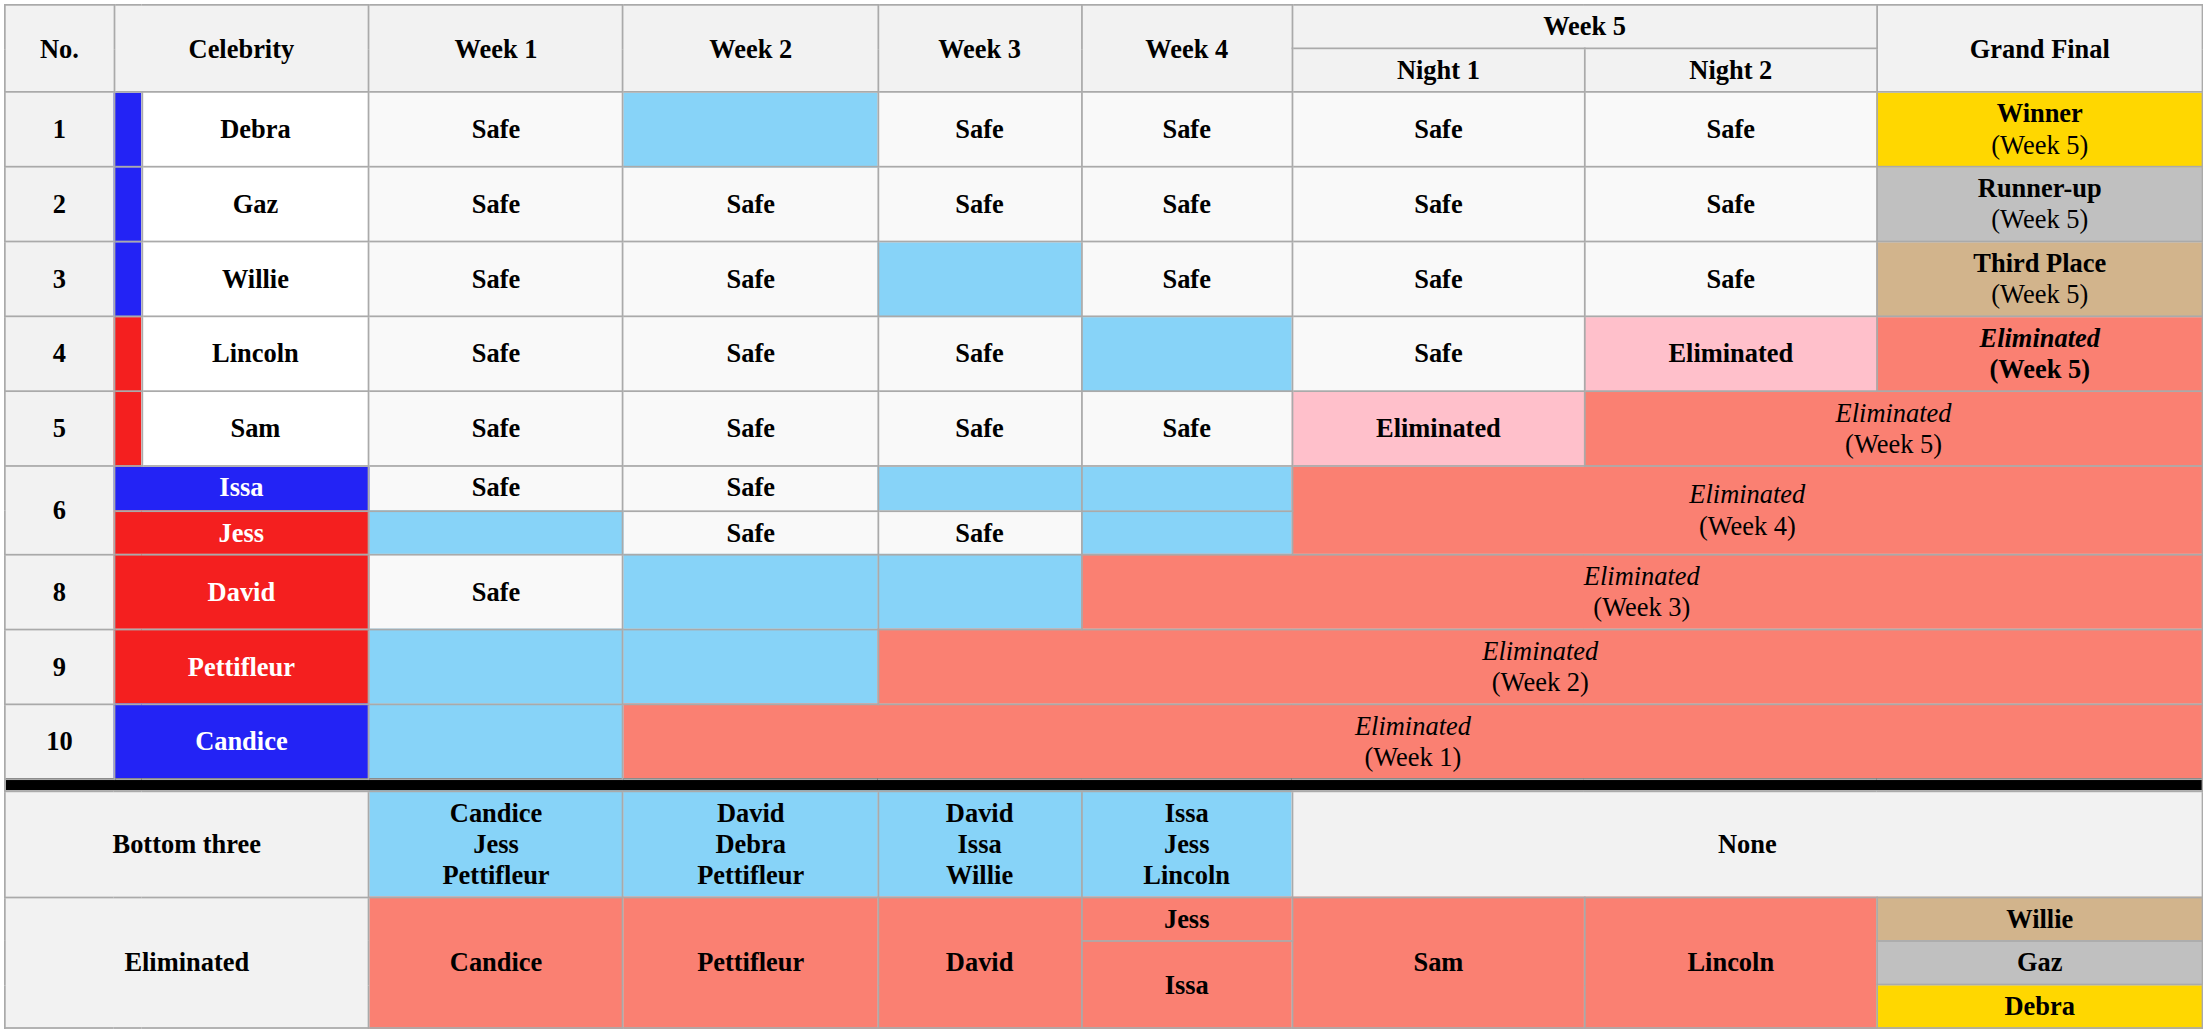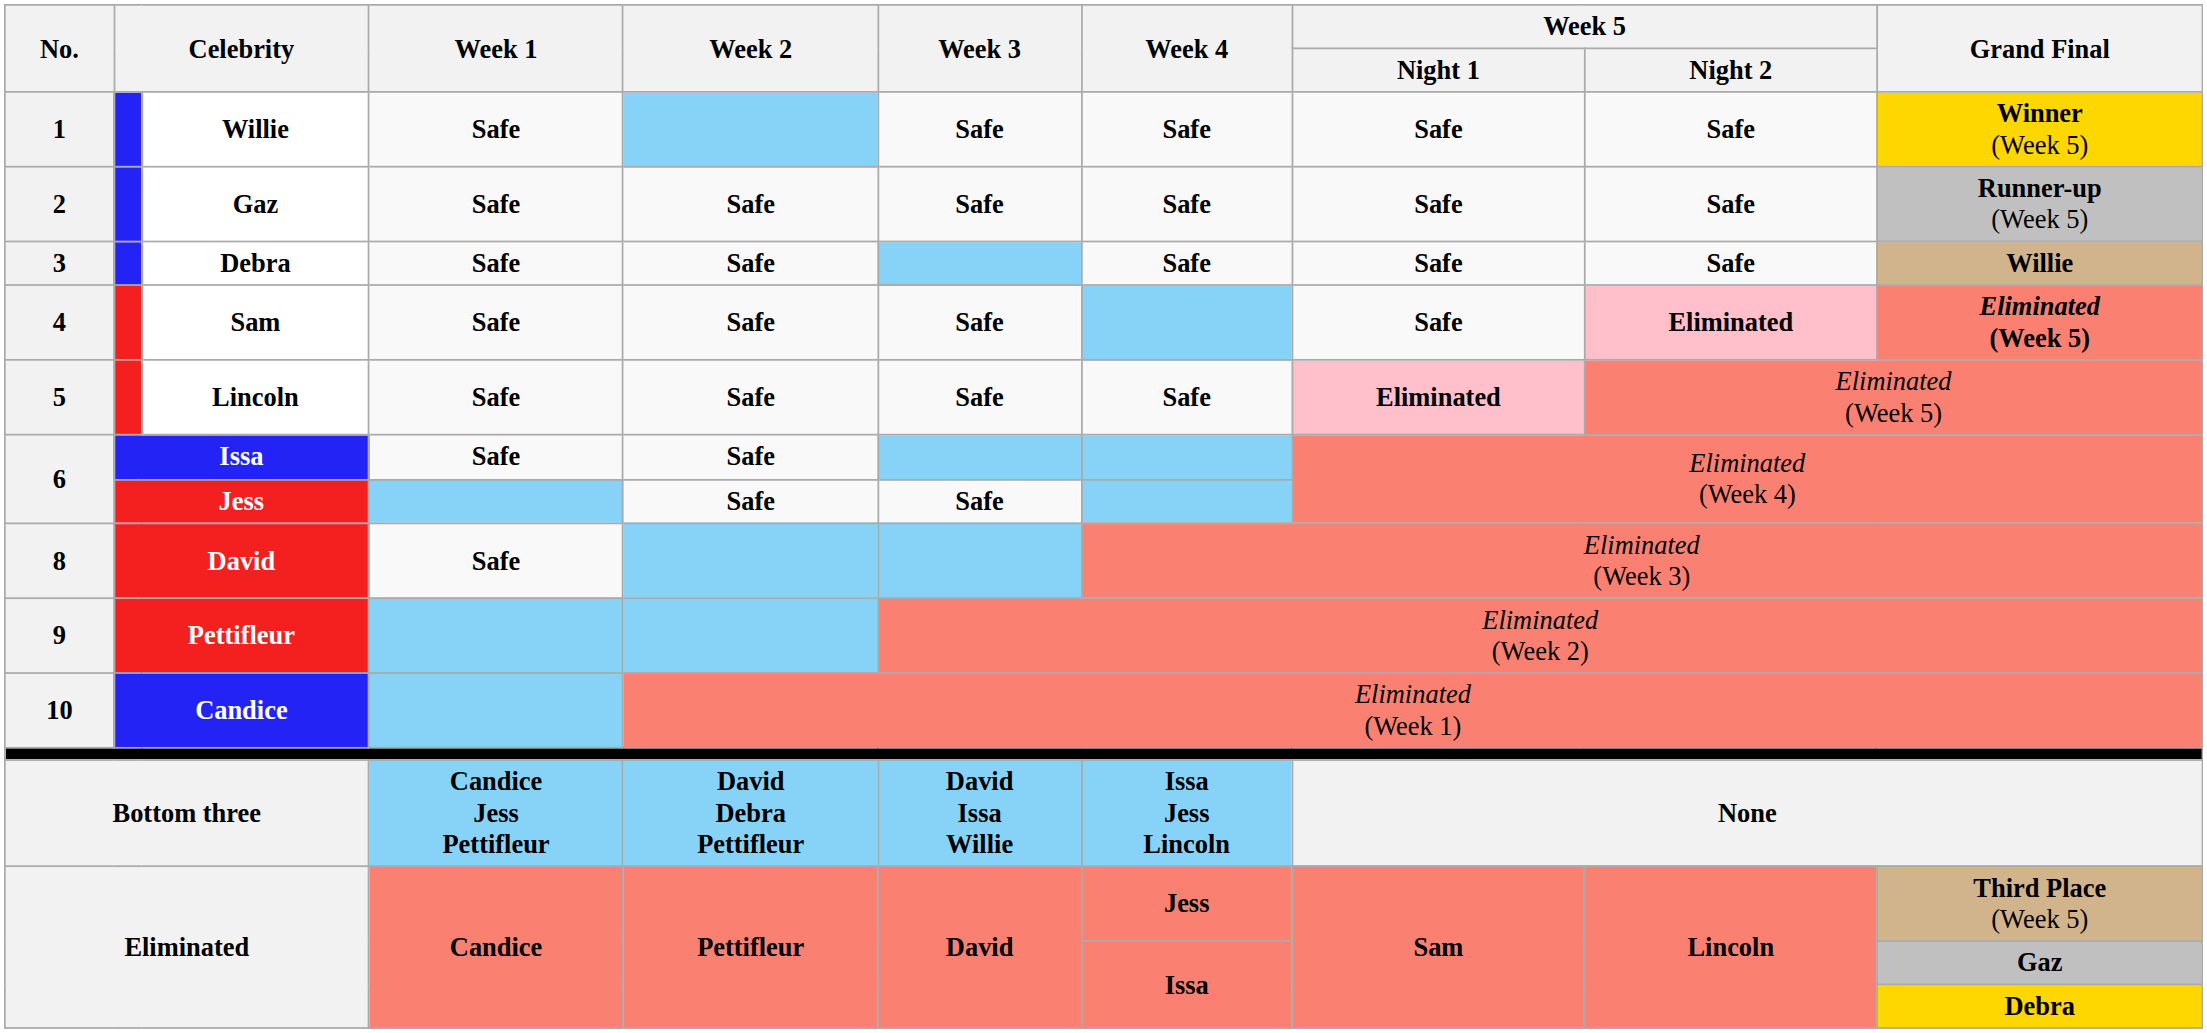(255, 129) Debra -> (255, 129) Willie
(255, 279) Willie -> (255, 263) Debra
(2040, 279) Third Place (Week 5) -> (2040, 263) Willie
(255, 354) Lincoln -> (255, 322) Sam
(255, 429) Sam -> (255, 397) Lincoln
(2040, 918) Willie -> (2040, 903) Third Place (Week 5)
